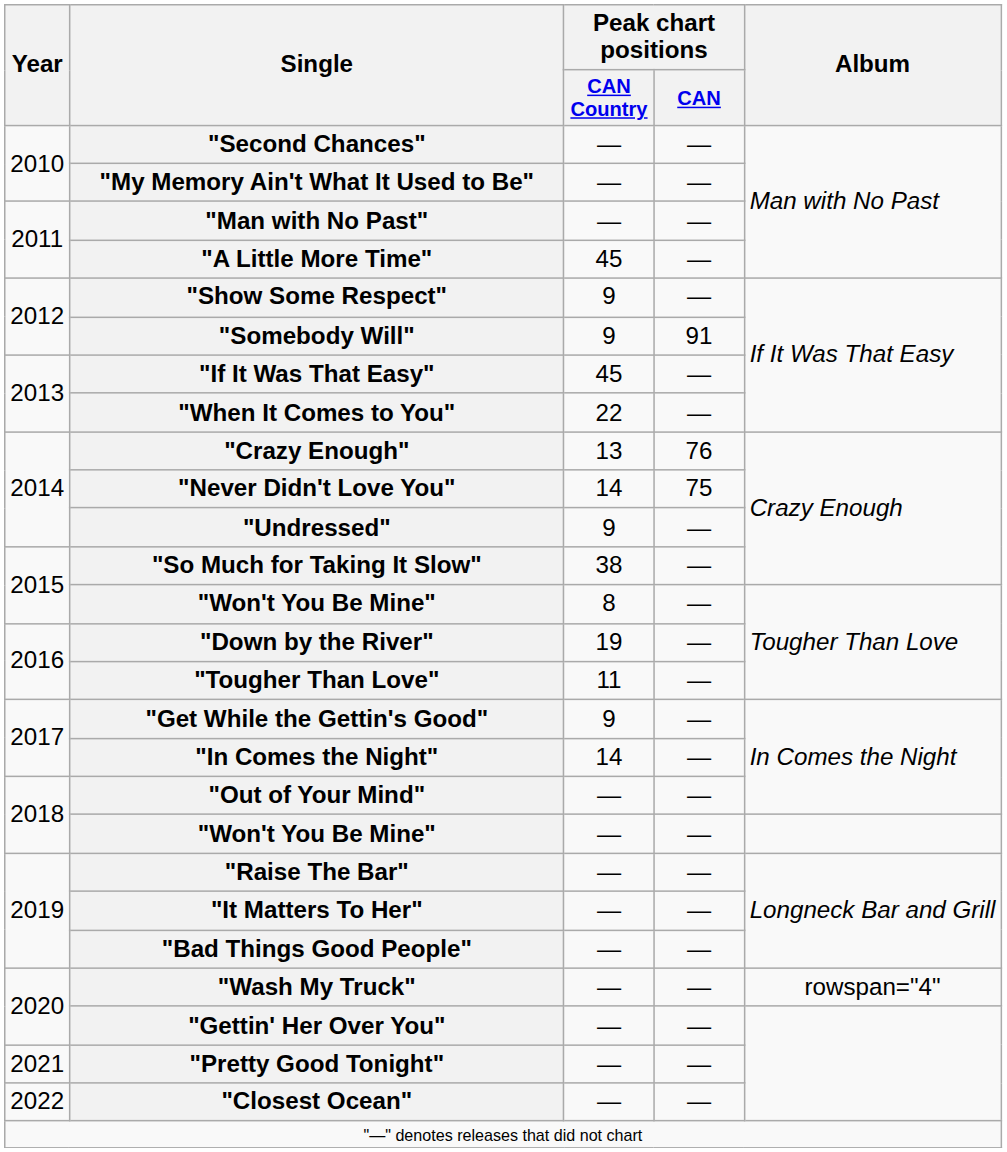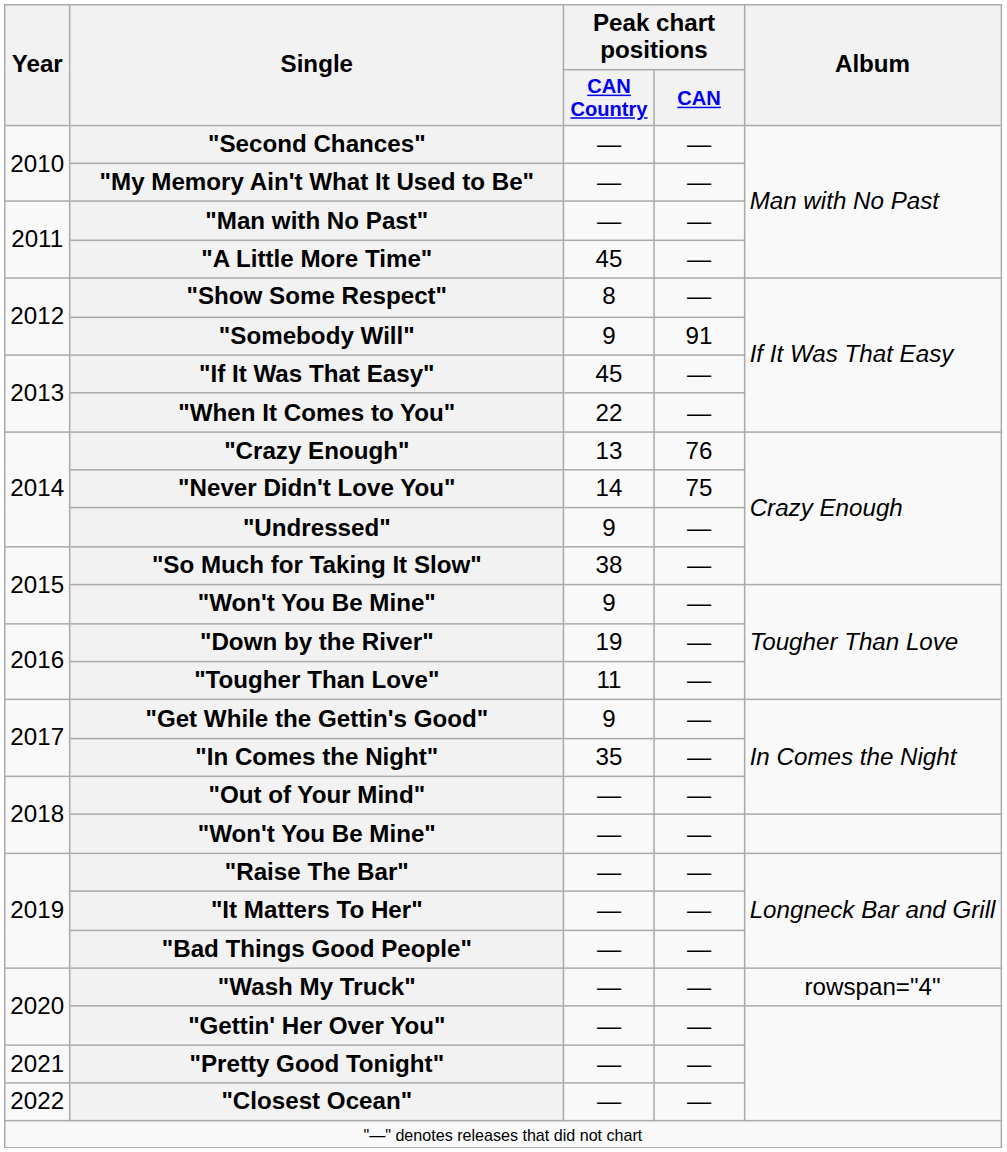(609, 297) 9 -> (609, 297) 8
(609, 603) 8 -> (609, 603) 9
(609, 757) 14 -> (609, 757) 35
